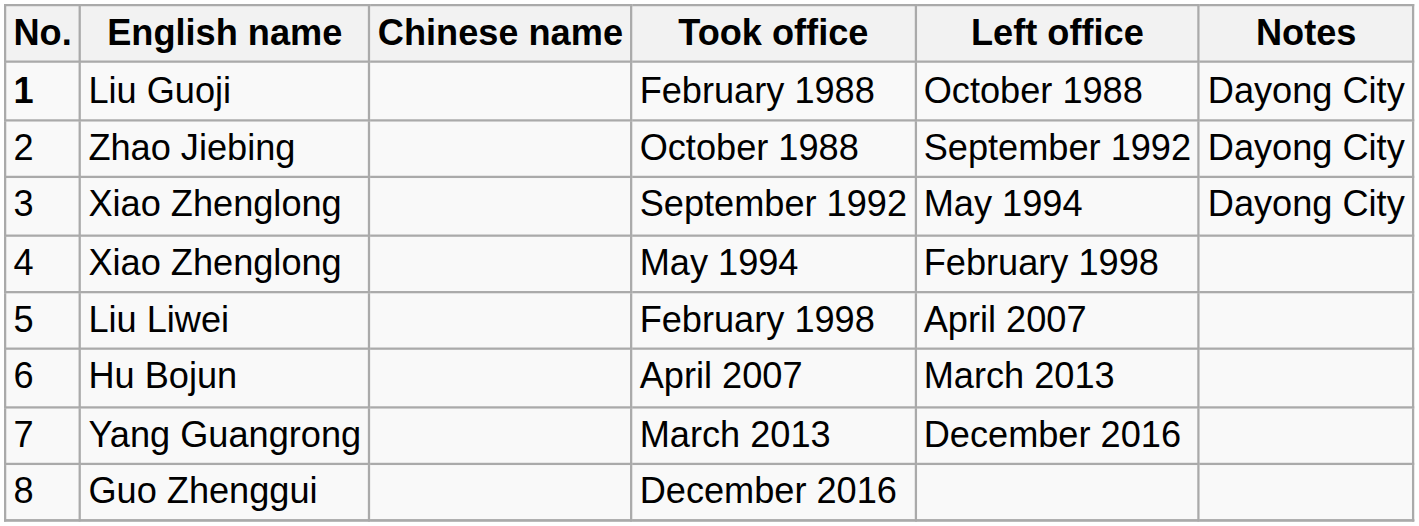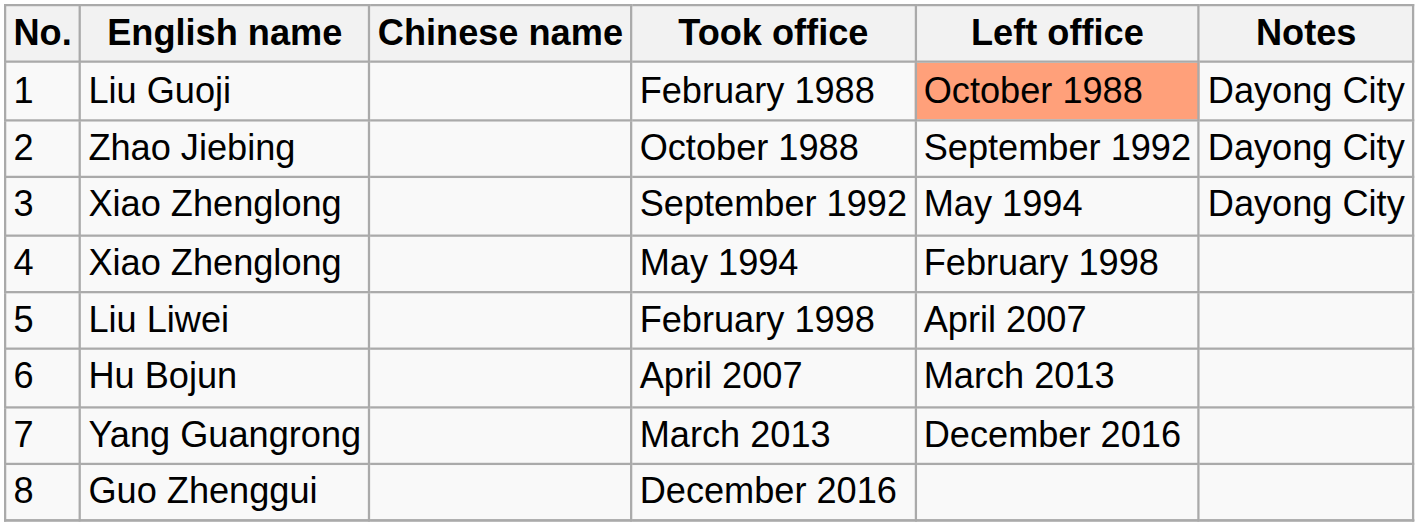(24, 90) bold -> (24, 90) normal
(1033, 90) no background -> (1033, 90) lightsalmon background
